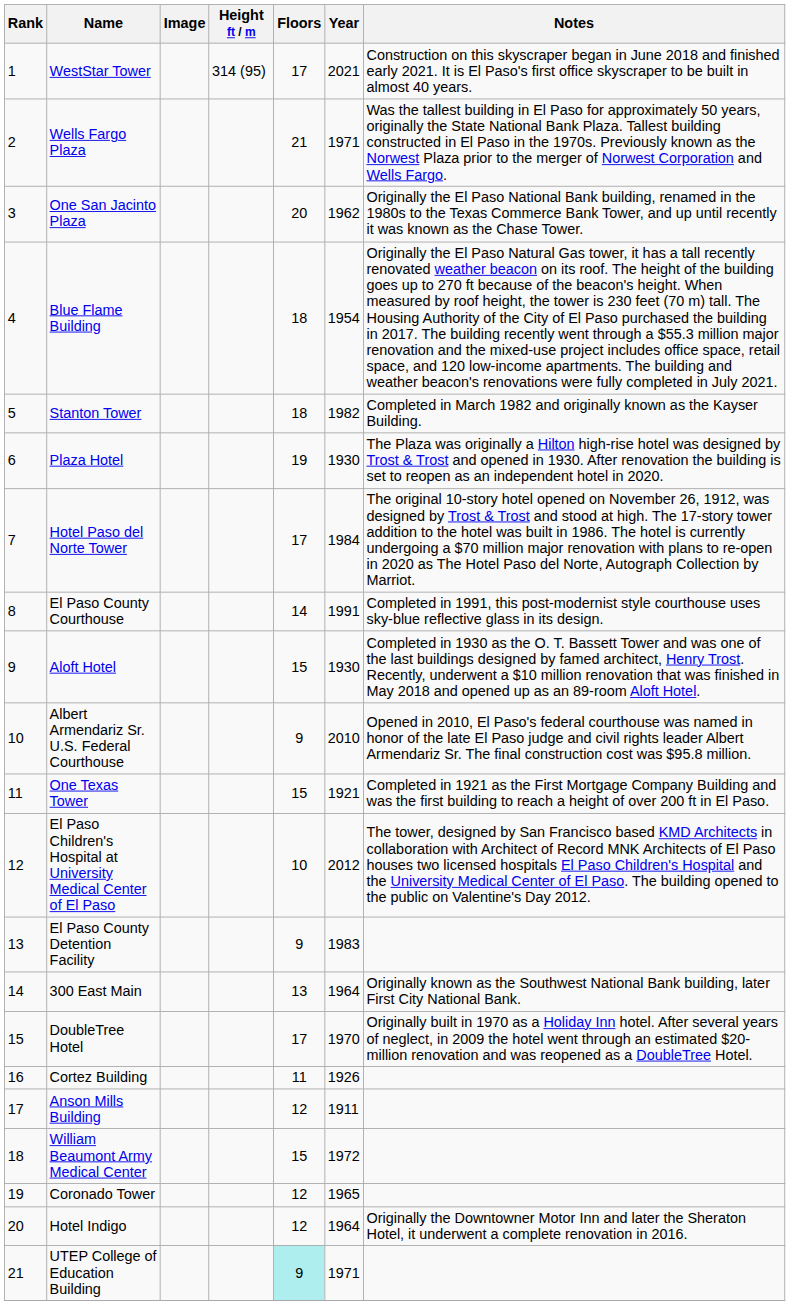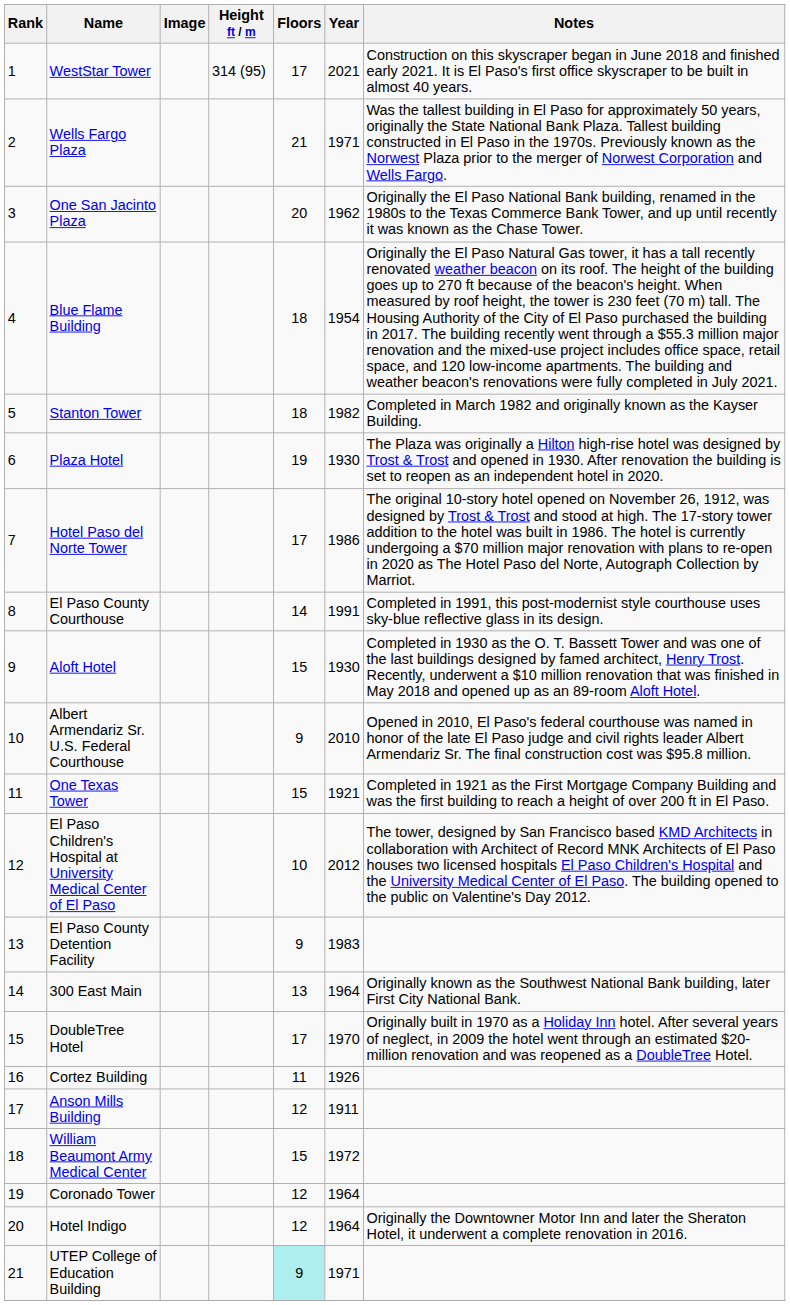(344, 540) 1984 -> (344, 540) 1986
(344, 1195) 1965 -> (344, 1195) 1964
